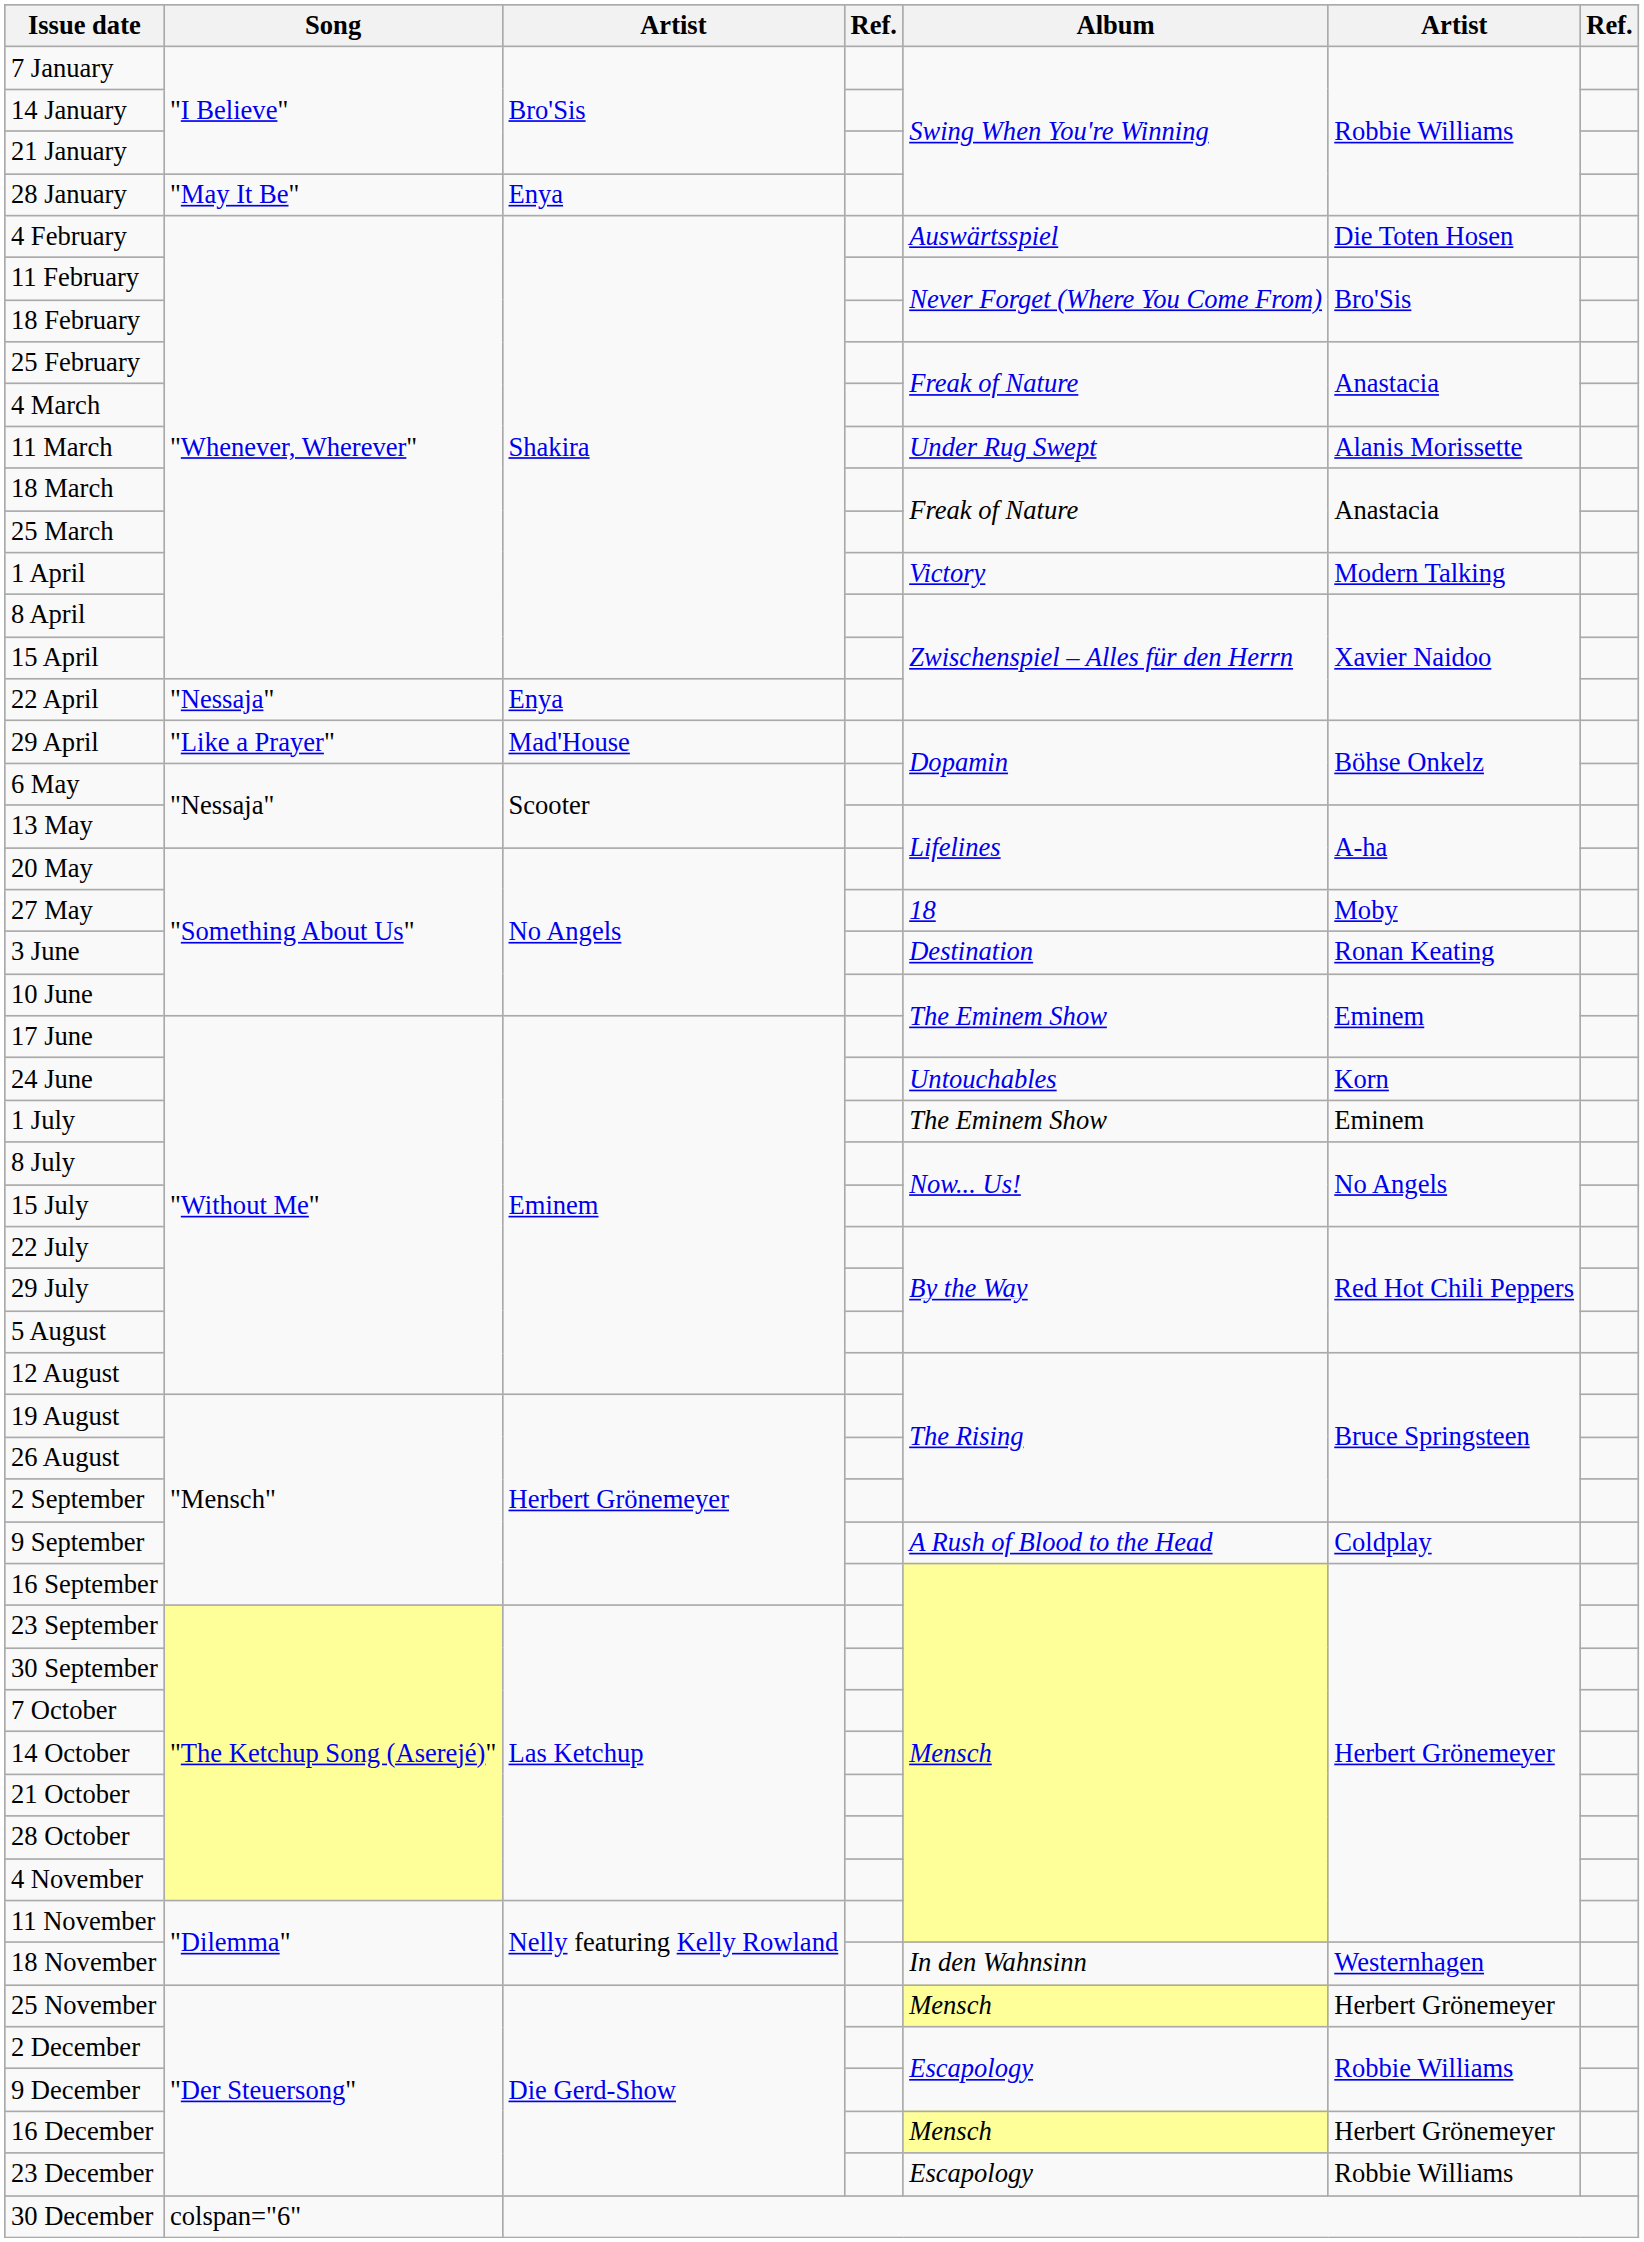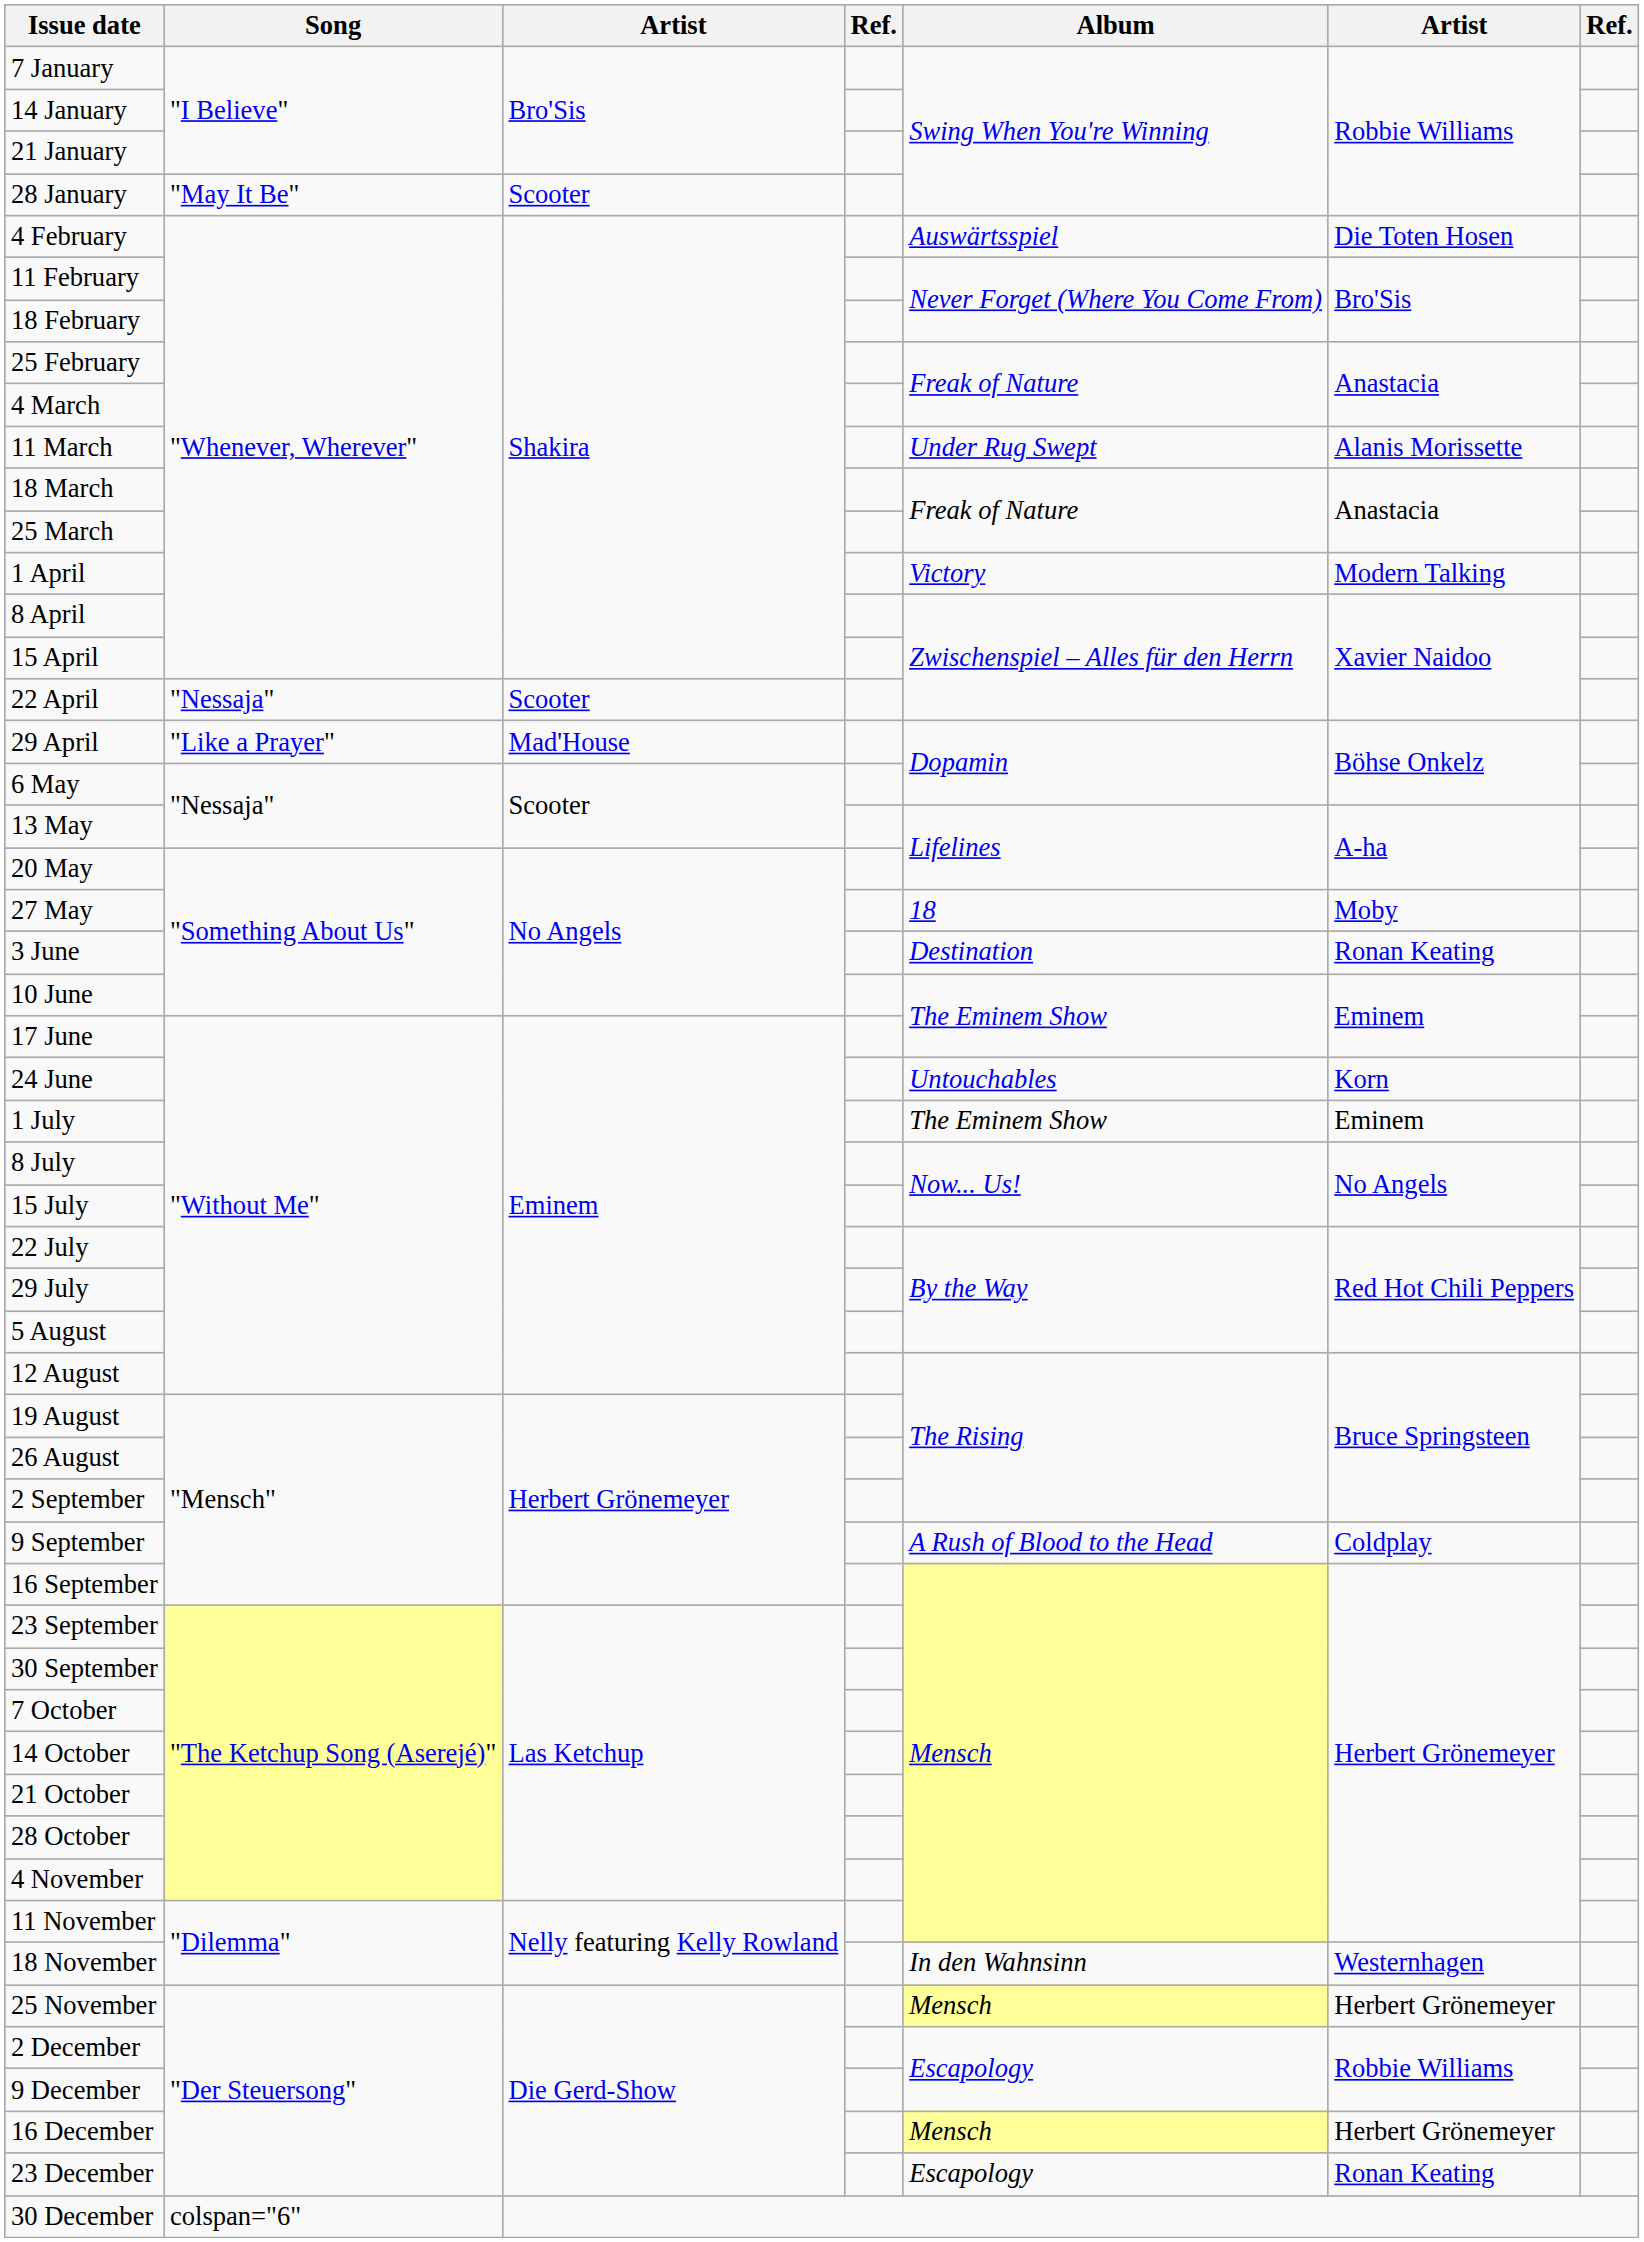(536, 194) Enya -> (549, 194) Scooter
(536, 699) Enya -> (549, 699) Scooter
(1424, 2173) Robbie Williams -> (1414, 2173) Ronan Keating
